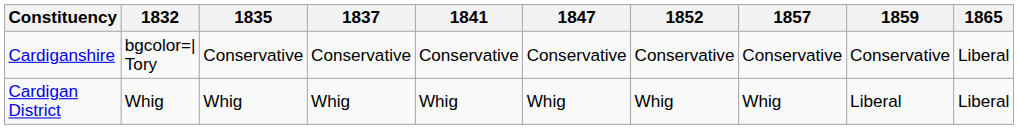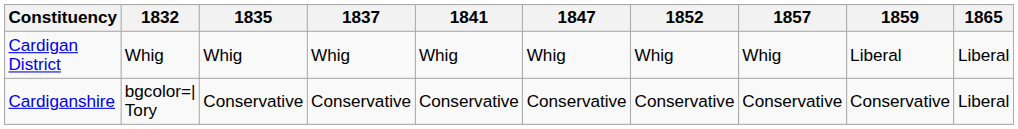rows swapped: (43, 101) <-> (62, 54)
